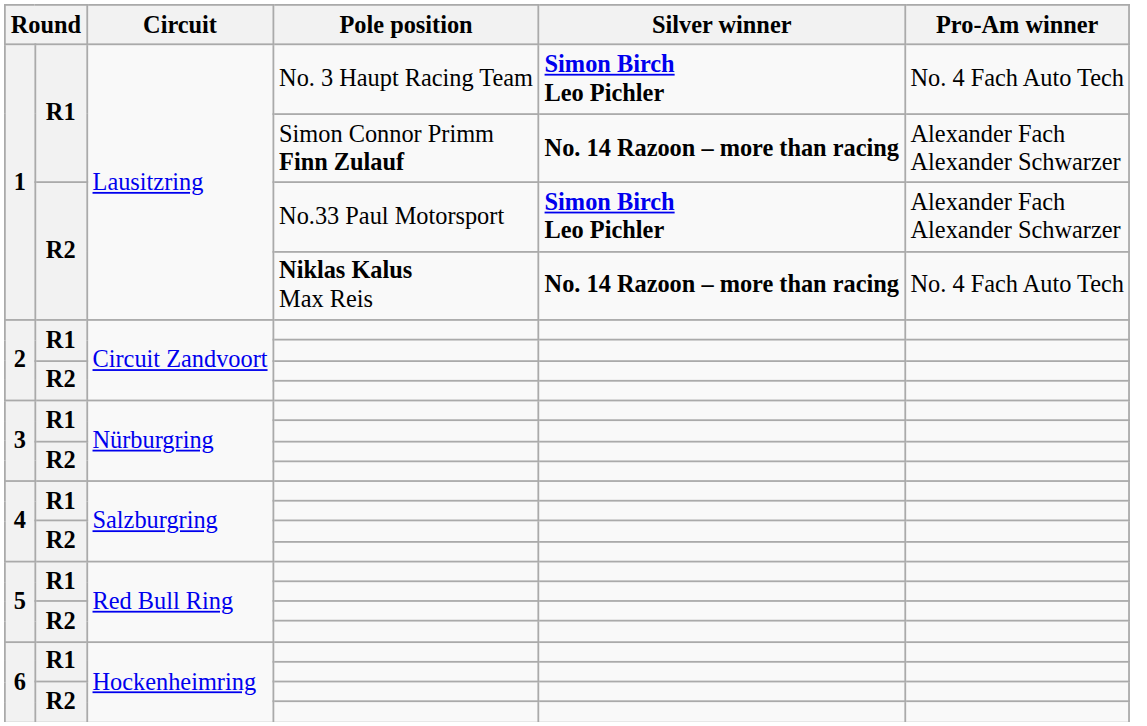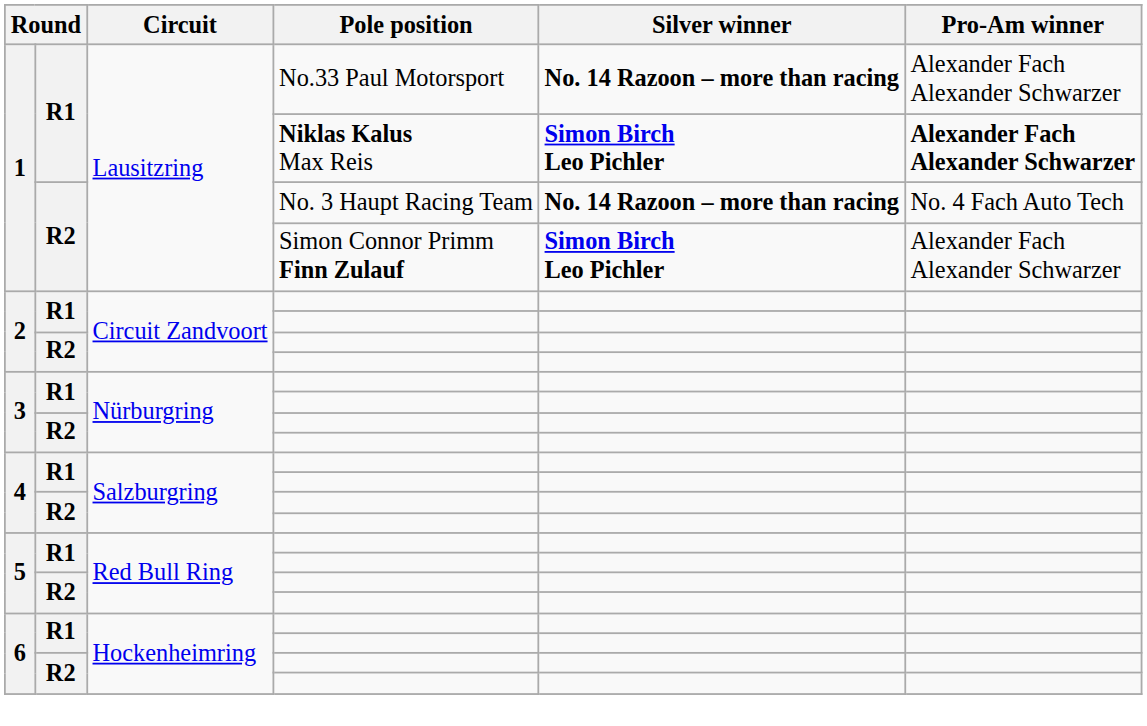(406, 78) No. 3 Haupt Racing Team -> (392, 78) No.33 Paul Motorsport
(610, 78) Simon Birch Leo Pichler -> (722, 78) No. 14 Razoon – more than racing
(1017, 78) No. 4 Fach Auto Tech -> (1016, 78) Alexander Fach Alexander Schwarzer
(387, 147) Simon Connor Primm Finn Zulauf -> (346, 147) Niklas Kalus Max Reis
(722, 147) No. 14 Razoon – more than racing -> (610, 147) Simon Birch Leo Pichler
(1016, 147) normal -> (1023, 147) bold
(392, 216) No.33 Paul Motorsport -> (406, 201) No. 3 Haupt Racing Team
(610, 216) Simon Birch Leo Pichler -> (722, 201) No. 14 Razoon – more than racing
(1016, 216) Alexander Fach Alexander Schwarzer -> (1017, 201) No. 4 Fach Auto Tech
(346, 285) Niklas Kalus Max Reis -> (387, 256) Simon Connor Primm Finn Zulauf
(722, 285) No. 14 Razoon – more than racing -> (610, 256) Simon Birch Leo Pichler
(1017, 285) No. 4 Fach Auto Tech -> (1016, 256) Alexander Fach Alexander Schwarzer
